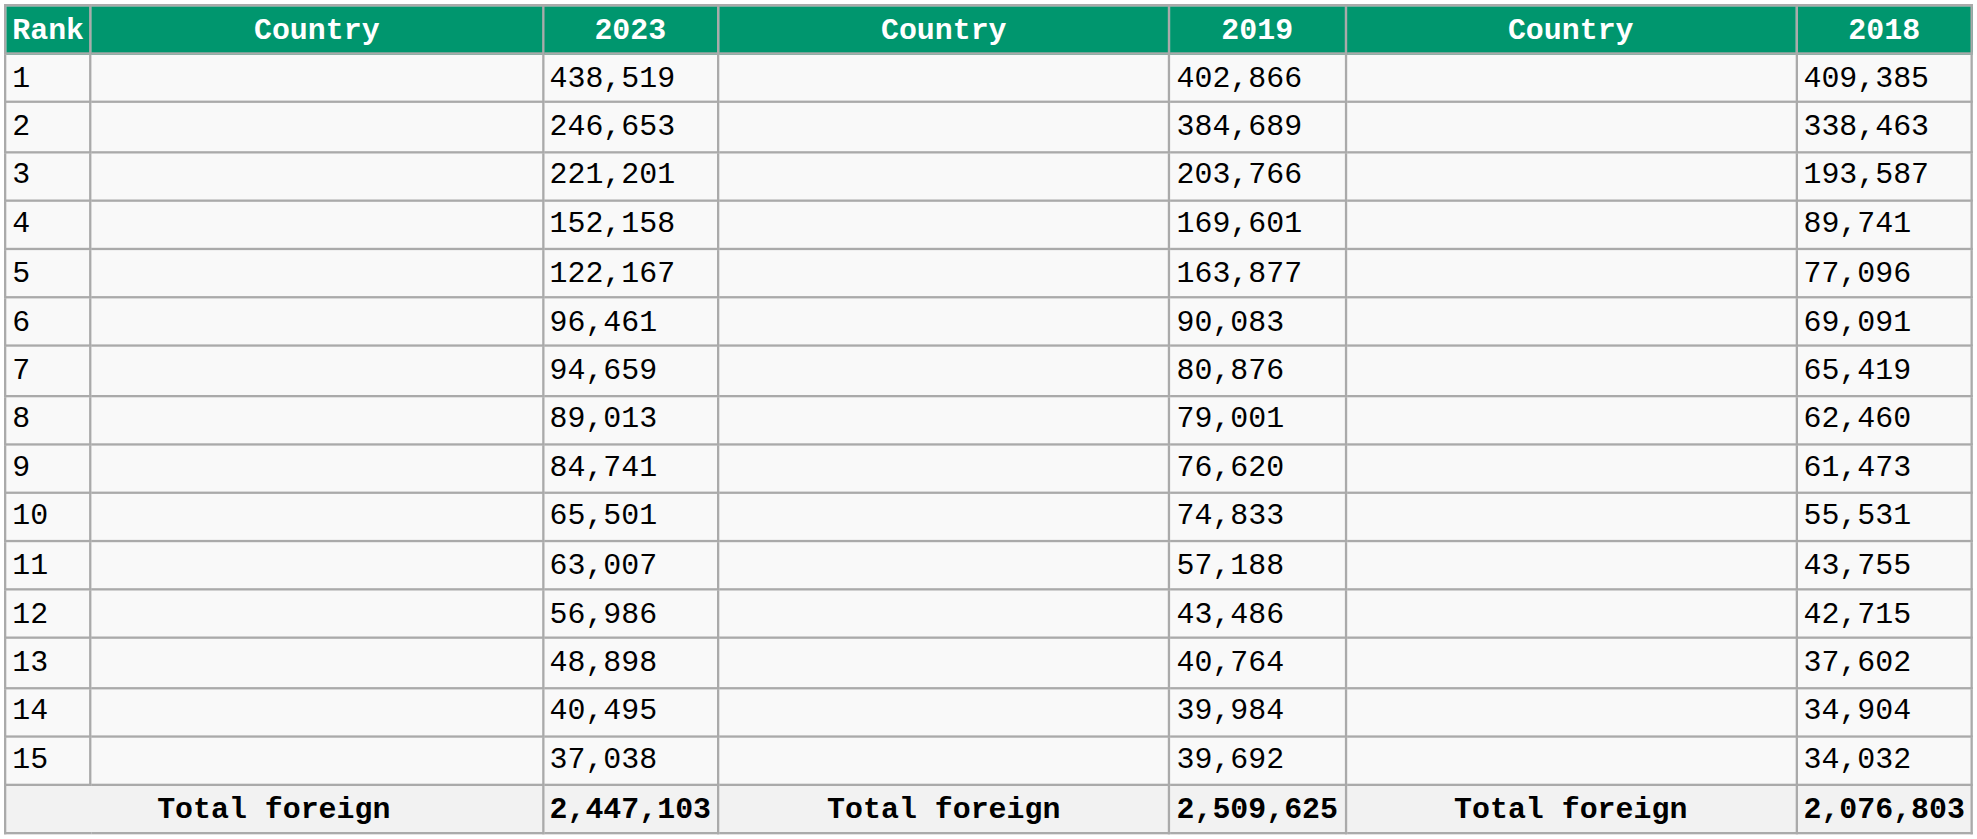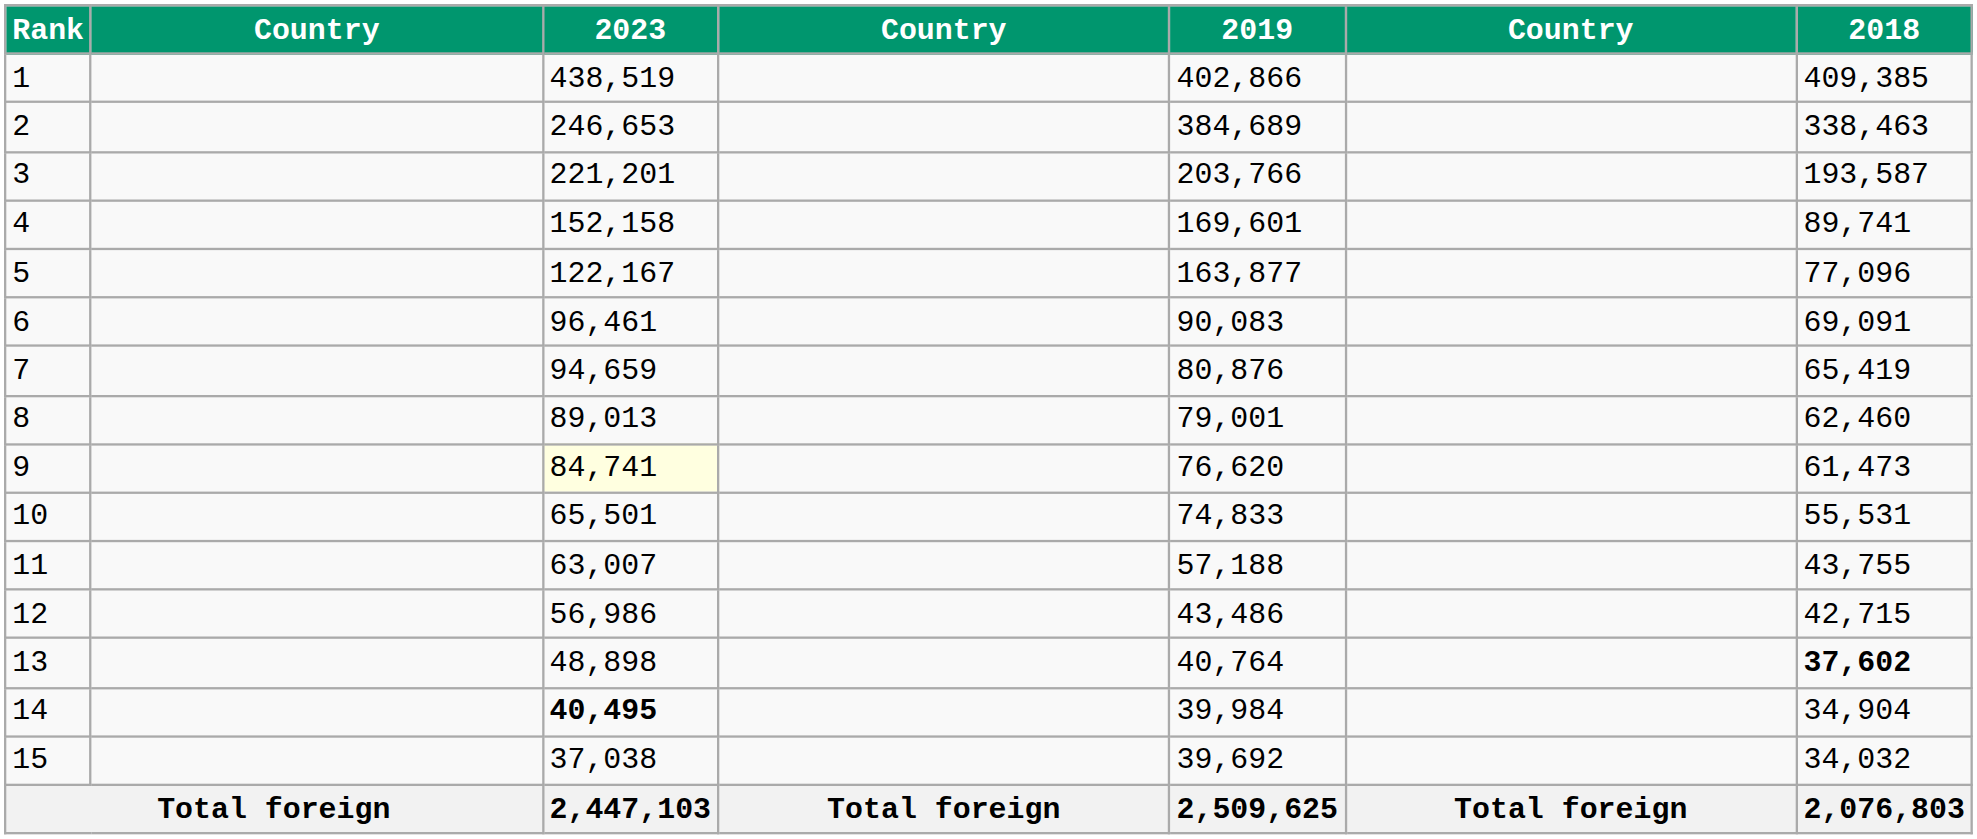(603, 468) no background -> (603, 468) lightyellow background
(1857, 663) normal -> (1857, 663) bold
(603, 712) normal -> (603, 712) bold
